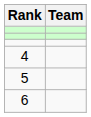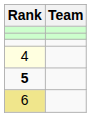(25, 56) no background -> (25, 56) lightyellow background
(25, 78) normal -> (25, 78) bold
(25, 101) no background -> (25, 101) khaki background
